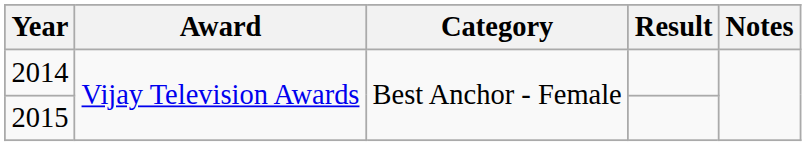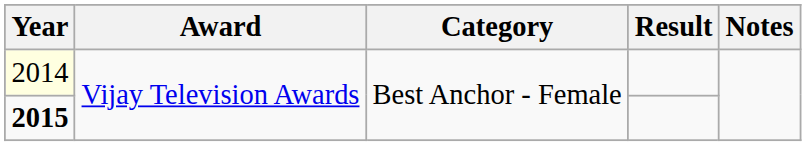(40, 72) no background -> (40, 72) lightyellow background
(40, 117) normal -> (40, 117) bold
